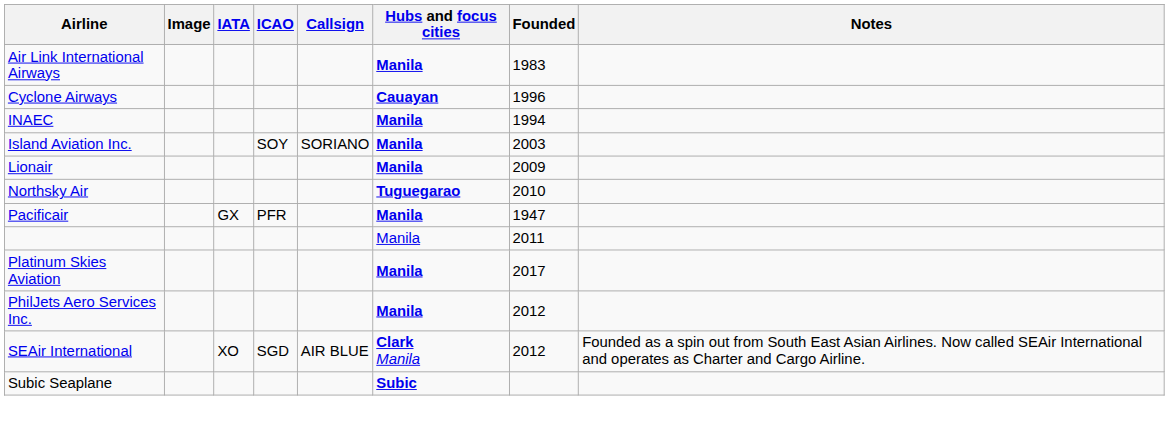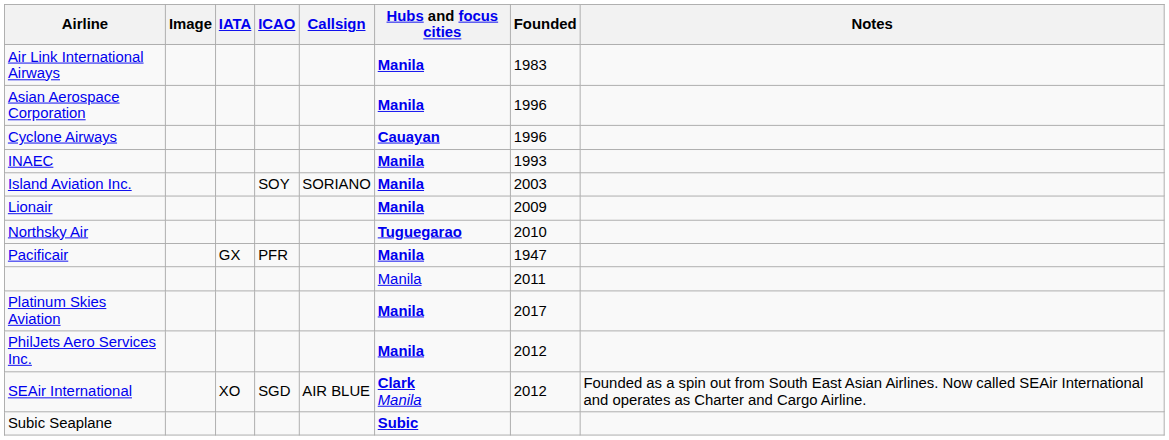+ row: (64, 105)
(529, 120) 1994 -> (530, 160) 1993
